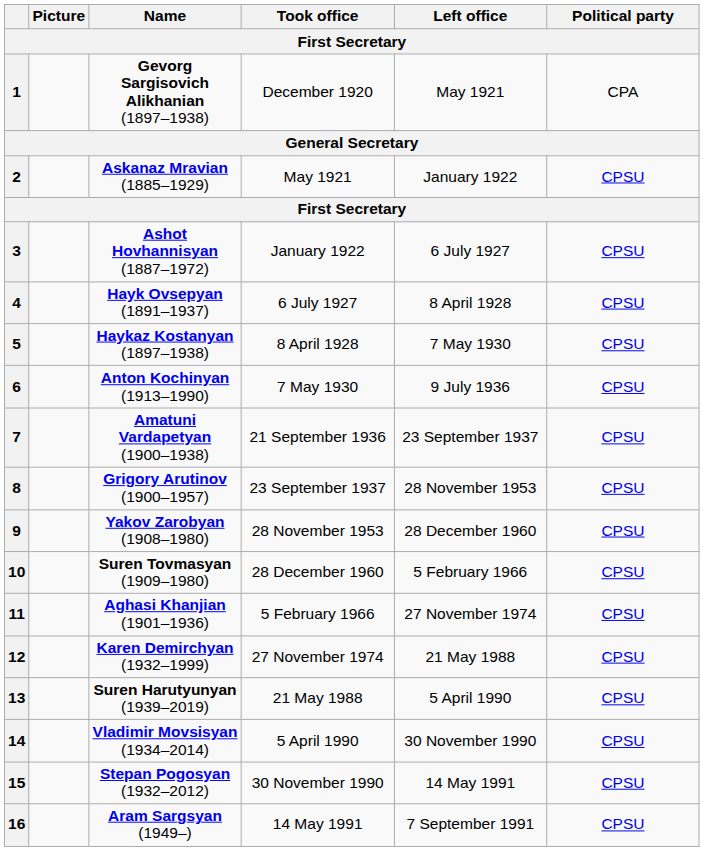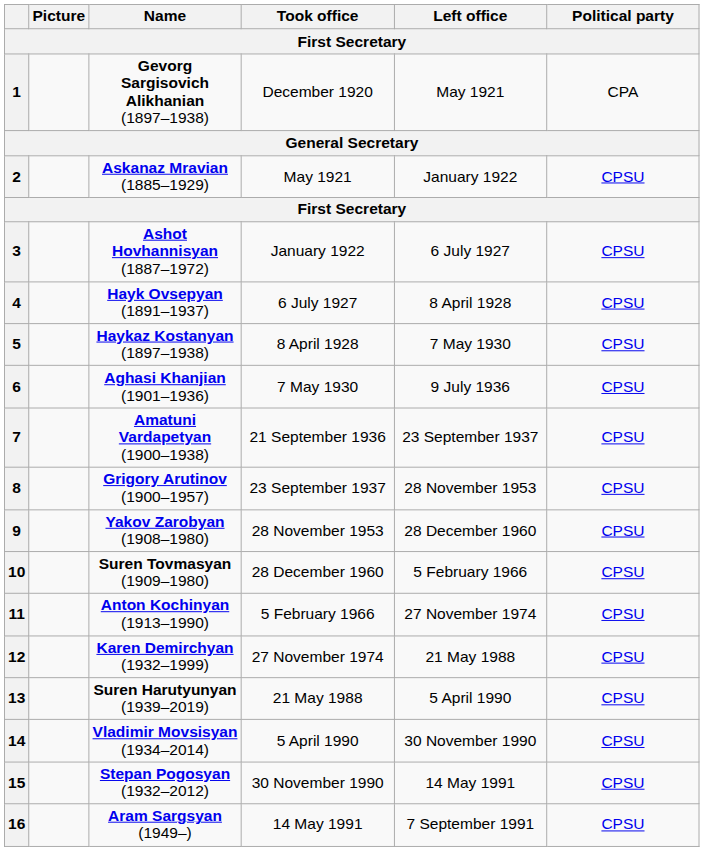(165, 386) Anton Kochinyan (1913–1990) -> (165, 386) Aghasi Khanjian (1901–1936)
(165, 614) Aghasi Khanjian (1901–1936) -> (165, 614) Anton Kochinyan (1913–1990)
